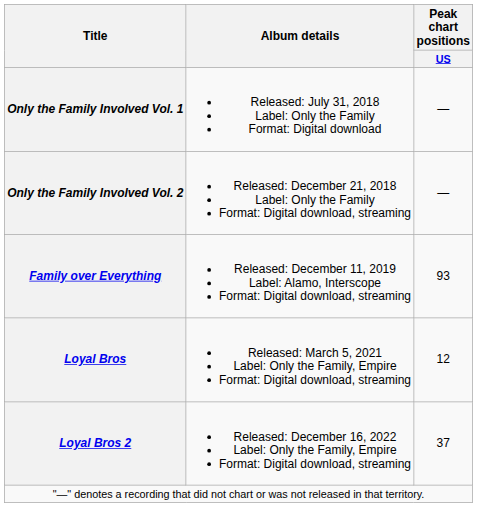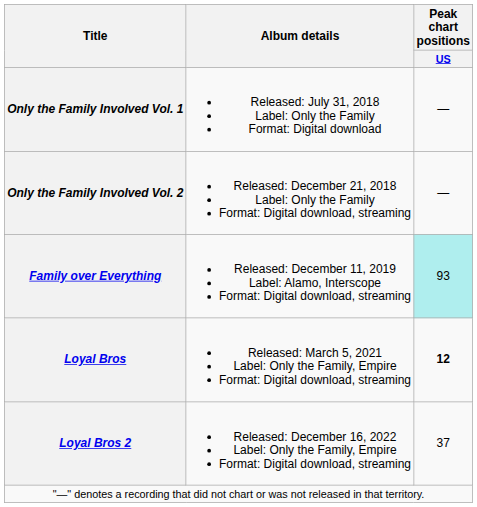(443, 276) no background -> (443, 276) paleturquoise background
(443, 359) normal -> (443, 359) bold
